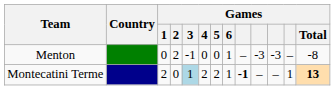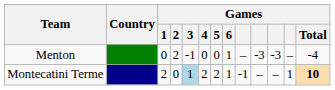(313, 54) -8 -> (313, 54) -4
(243, 74) bold -> (243, 74) normal
(313, 74) 13 -> (313, 74) 10
